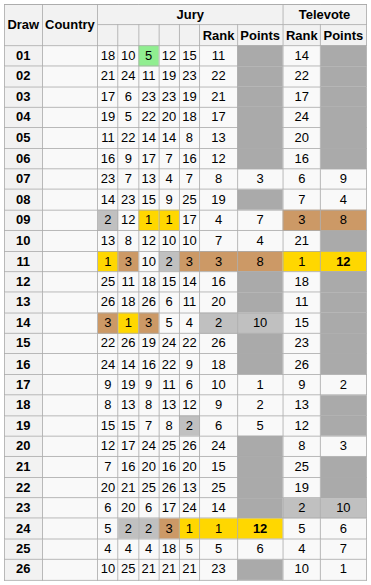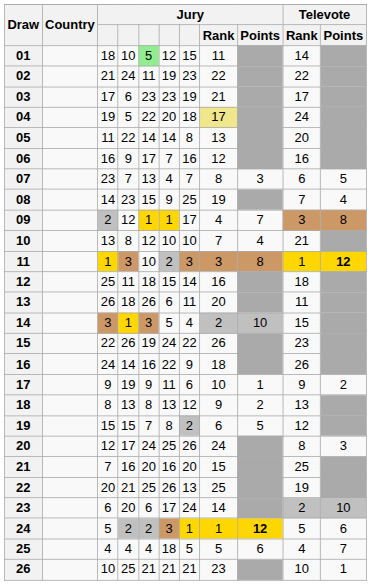(218, 117) no background -> (218, 117) khaki background
(343, 179) 9 -> (343, 179) 5
